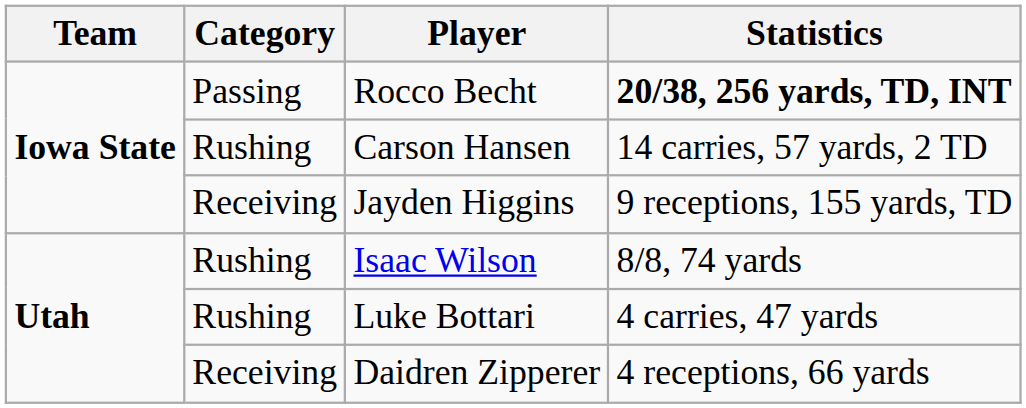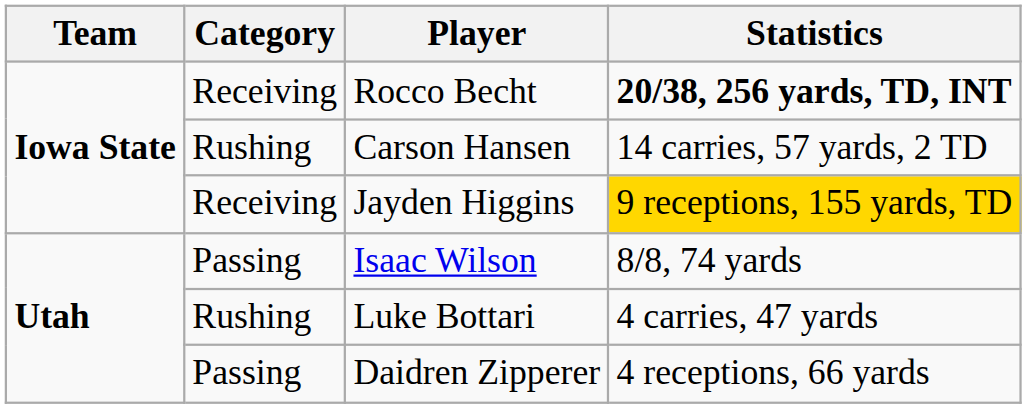(247, 90) Passing -> (265, 90) Receiving
(814, 203) no background -> (814, 203) gold background
(252, 259) Rushing -> (247, 259) Passing
(265, 372) Receiving -> (247, 372) Passing
